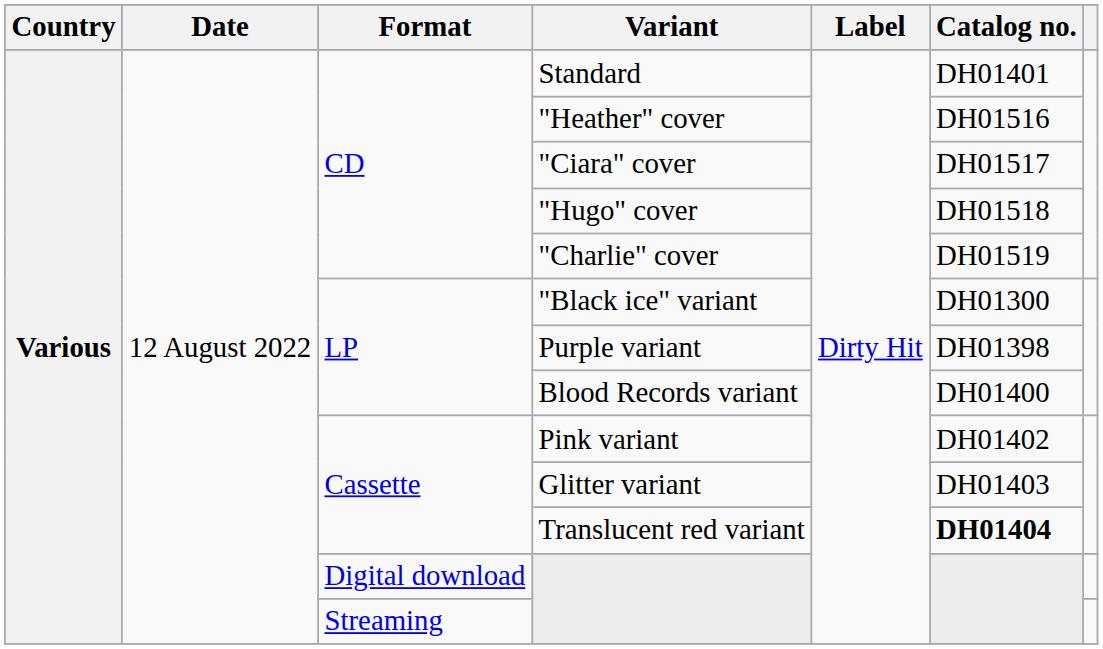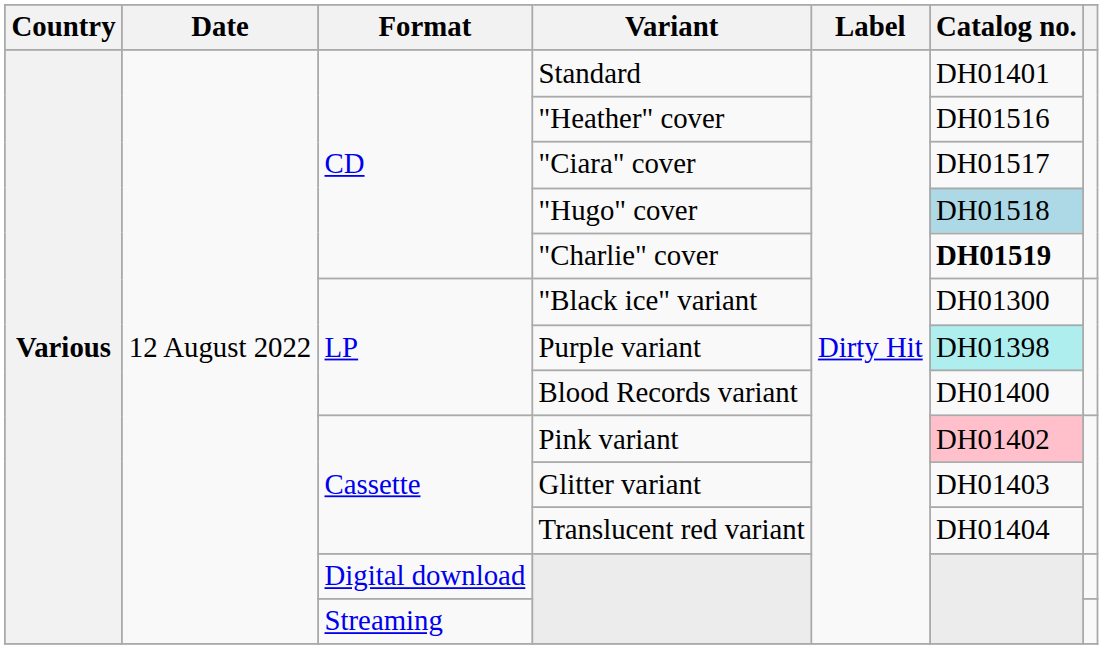(993, 210) no background -> (993, 210) lightblue background
(993, 255) normal -> (994, 255) bold
(993, 347) no background -> (993, 347) paleturquoise background
(993, 438) no background -> (993, 438) pink background
(994, 529) bold -> (993, 529) normal
